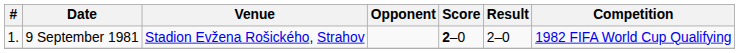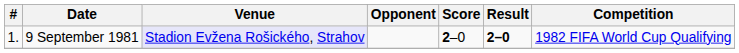(255, 37) no background -> (255, 37) lavender background
(498, 37) normal -> (498, 37) bold
